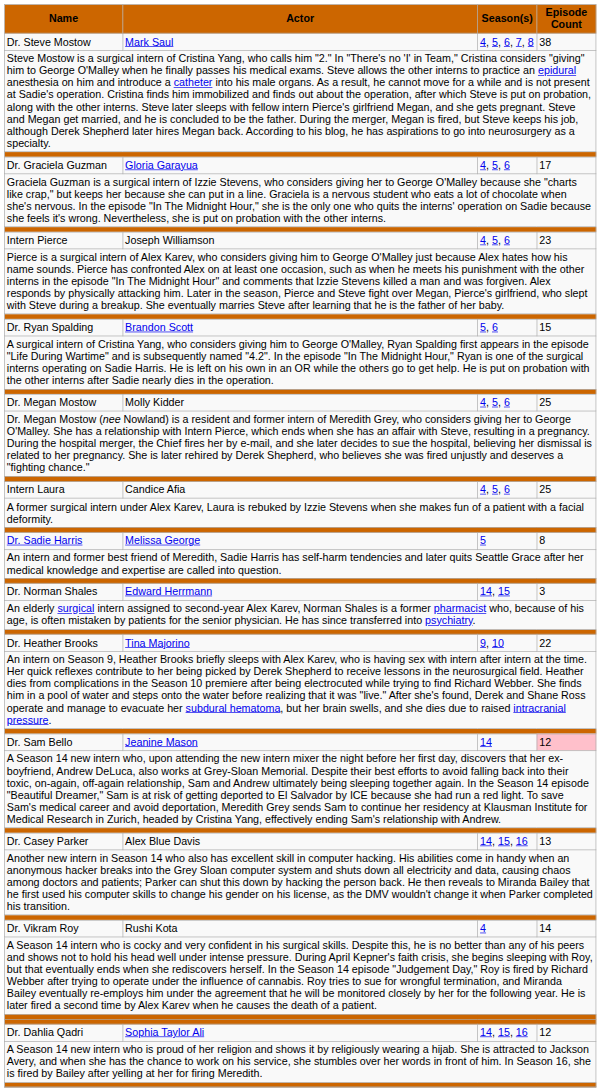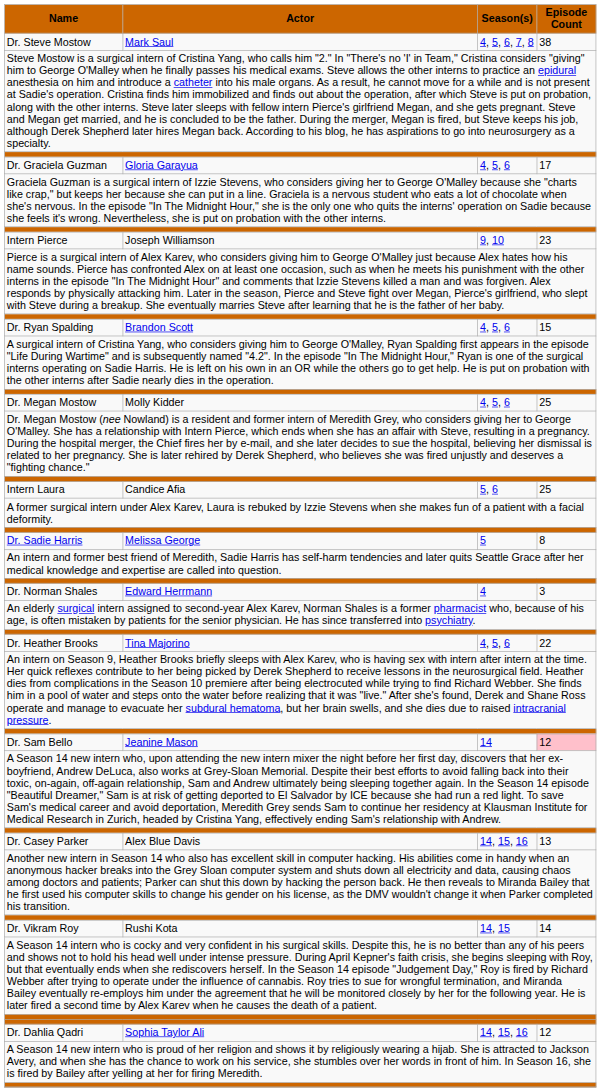(495, 240) 4, 5, 6 -> (492, 240) 9, 10
(489, 327) 5, 6 -> (495, 327) 4, 5, 6
(495, 490) 4, 5, 6 -> (489, 490) 5, 6
(495, 592) 14, 15 -> (483, 592) 4
(492, 643) 9, 10 -> (495, 643) 4, 5, 6
(483, 928) 4 -> (495, 928) 14, 15
